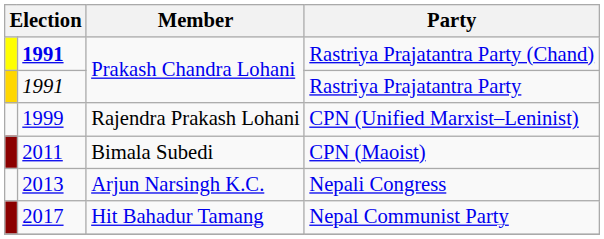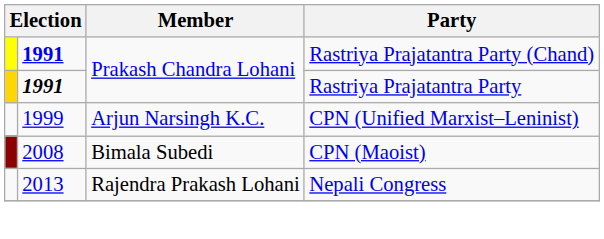(43, 86) normal -> (43, 86) bold
(195, 119) Rajendra Prakash Lohani -> (178, 119) Arjun Narsingh K.C.
(43, 151) 2011 -> (43, 151) 2008
(178, 184) Arjun Narsingh K.C. -> (195, 184) Rajendra Prakash Lohani
- row: (409, 217)
